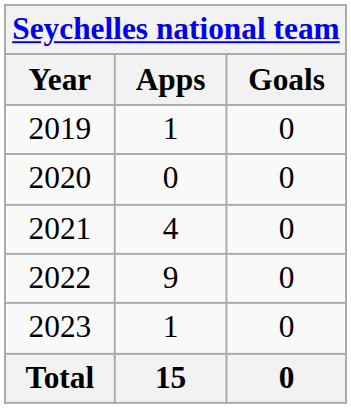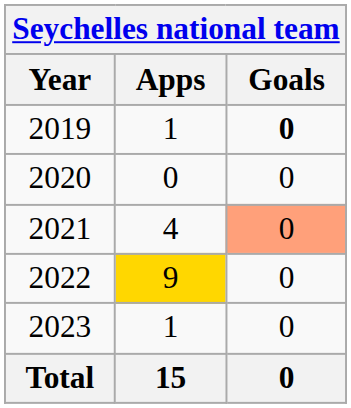(287, 128) normal -> (287, 128) bold
(287, 228) no background -> (287, 228) lightsalmon background
(171, 278) no background -> (171, 278) gold background
